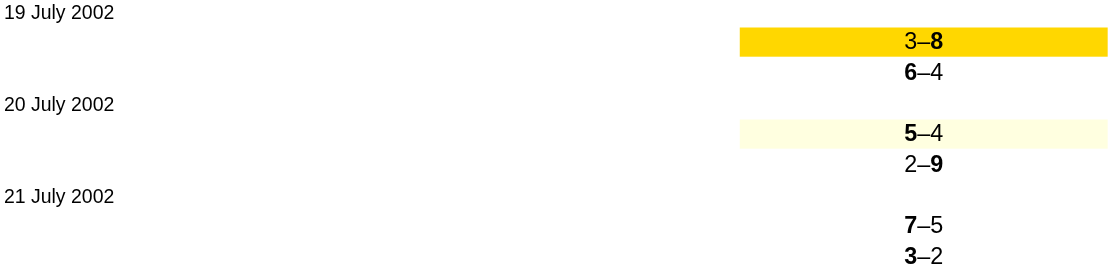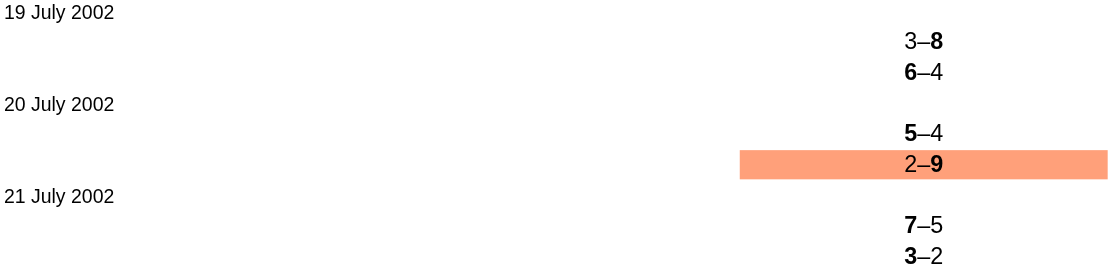(924, 41) gold background -> (924, 41) no background
(924, 133) lightyellow background -> (924, 133) no background
(924, 164) no background -> (924, 164) lightsalmon background
